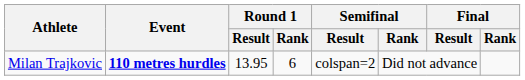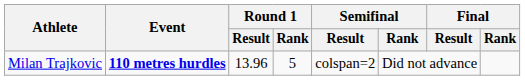(251, 63) 13.95 -> (251, 63) 13.96
(293, 63) 6 -> (293, 63) 5
